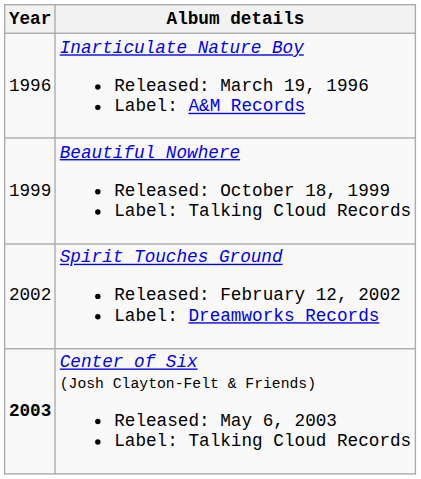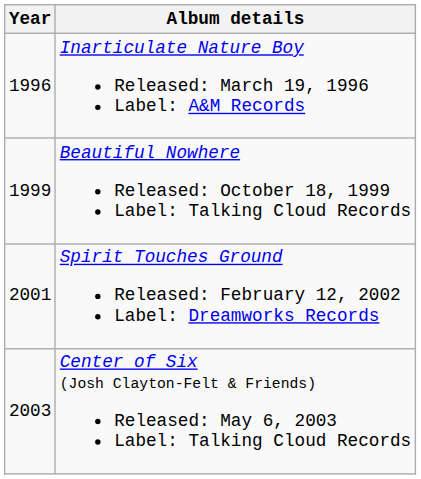(30, 296) 2002 -> (30, 296) 2001
(30, 411) bold -> (30, 411) normal
